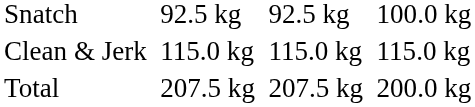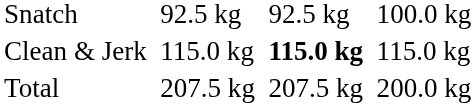(315, 51) normal -> (316, 51) bold
